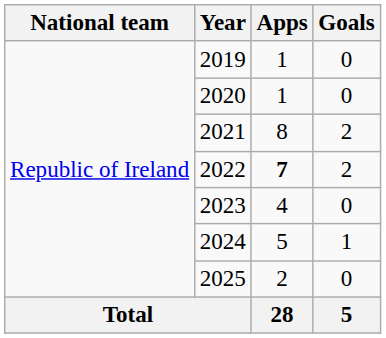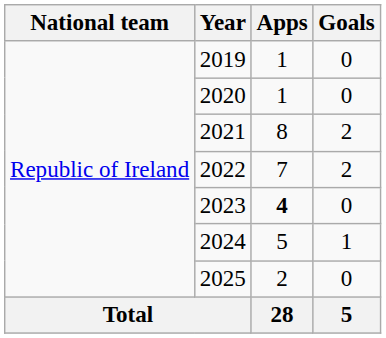(282, 168) bold -> (282, 168) normal
(282, 205) normal -> (282, 205) bold
